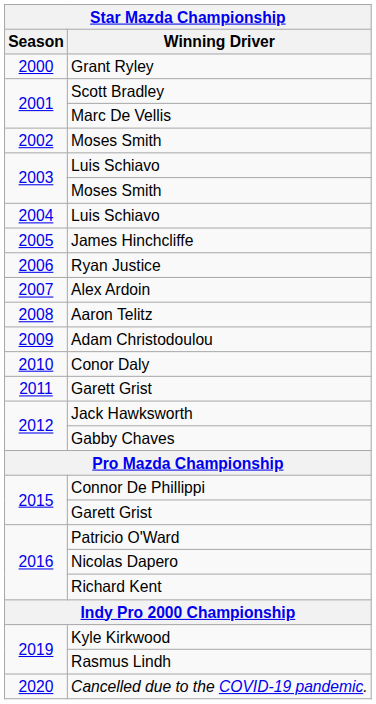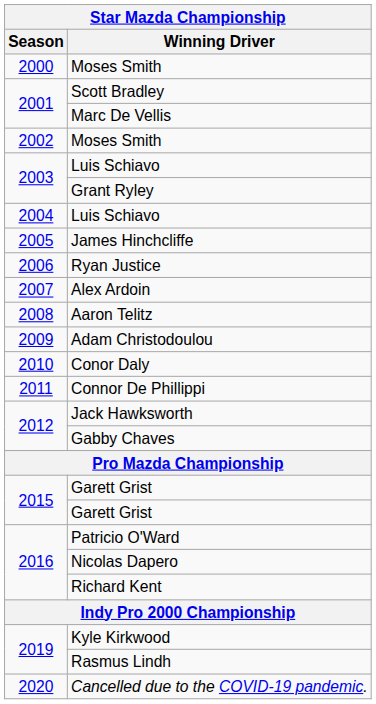(112, 67) Grant Ryley -> (116, 67) Moses Smith
(116, 191) Moses Smith -> (112, 191) Grant Ryley
(111, 389) Garett Grist -> (138, 389) Connor De Phillippi
(138, 488) Connor De Phillippi -> (111, 488) Garett Grist
